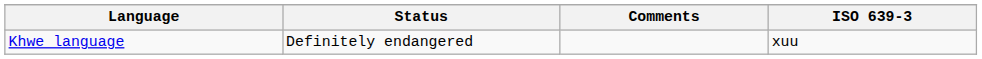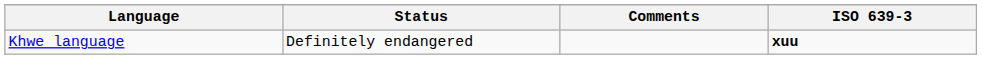(785, 42) normal -> (785, 42) bold
